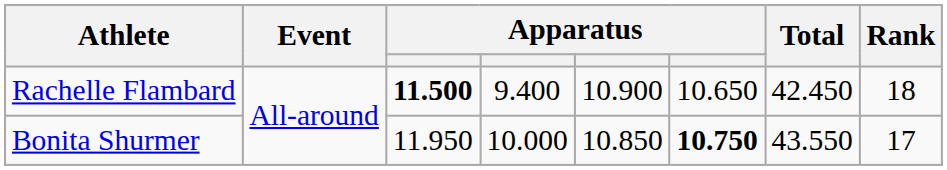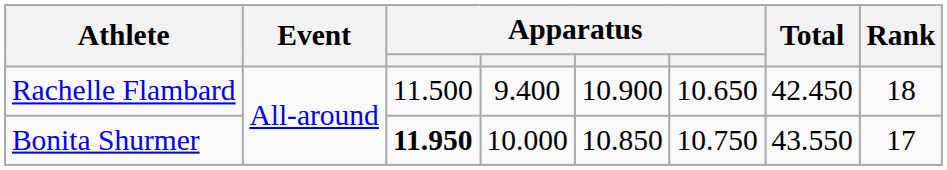(433, 91) bold -> (433, 91) normal
(433, 139) normal -> (433, 139) bold
(717, 139) bold -> (717, 139) normal
